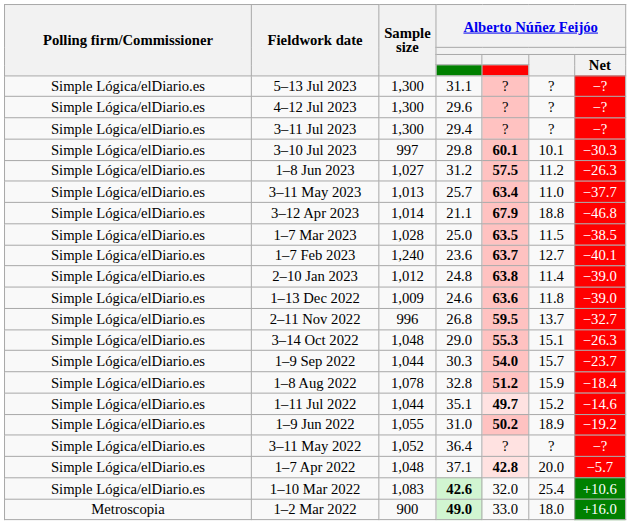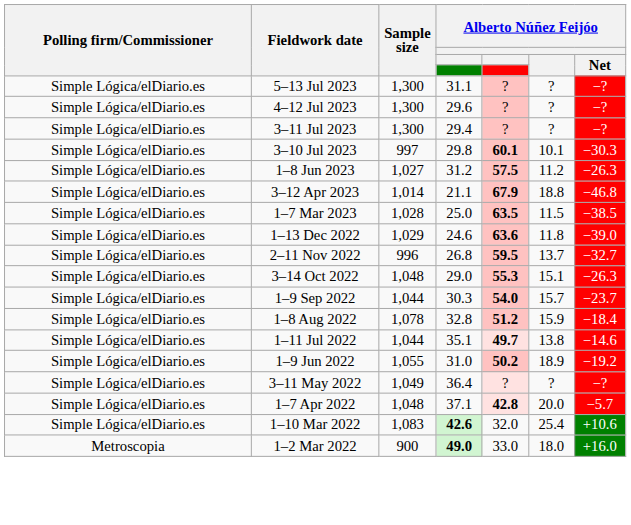- row: (315, 192)
- row: (315, 256)
- row: (315, 277)
(407, 298) 1,009 -> (407, 235) 1,029
(551, 404) 15.2 -> (551, 340) 13.8
(407, 446) 1,052 -> (407, 383) 1,049
